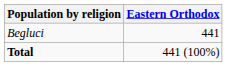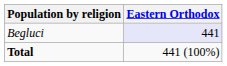(210, 33) no background -> (210, 33) lavender background
